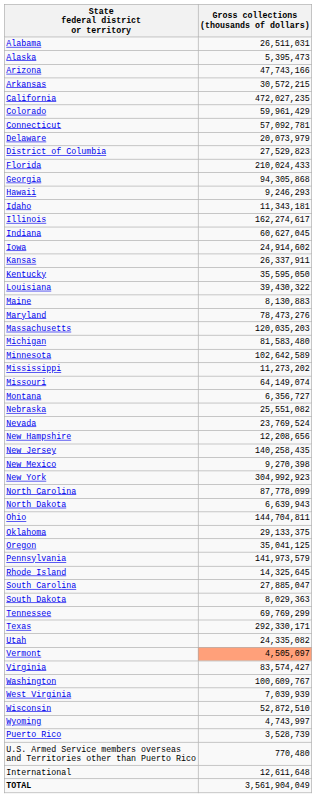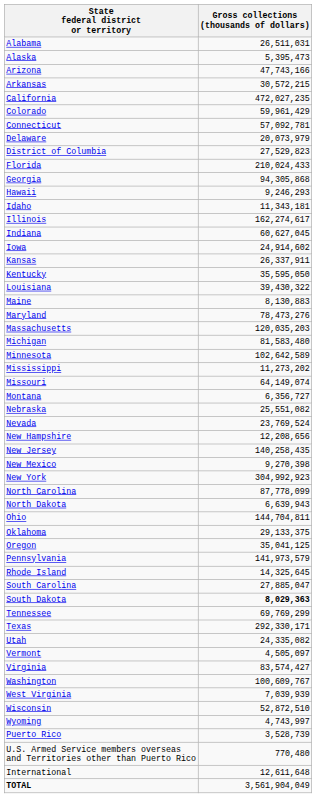(287, 600) normal -> (287, 600) bold
(287, 654) lightsalmon background -> (287, 654) no background
